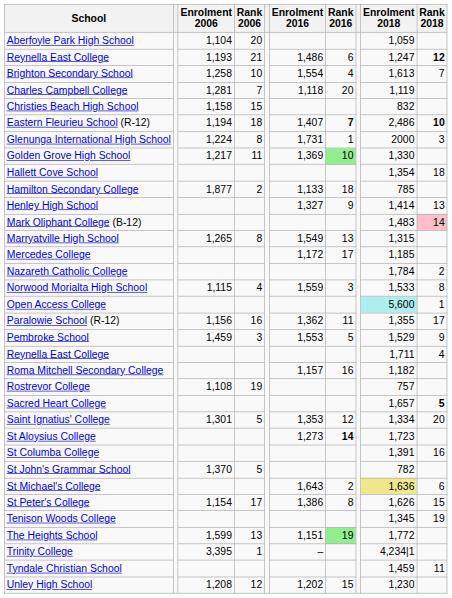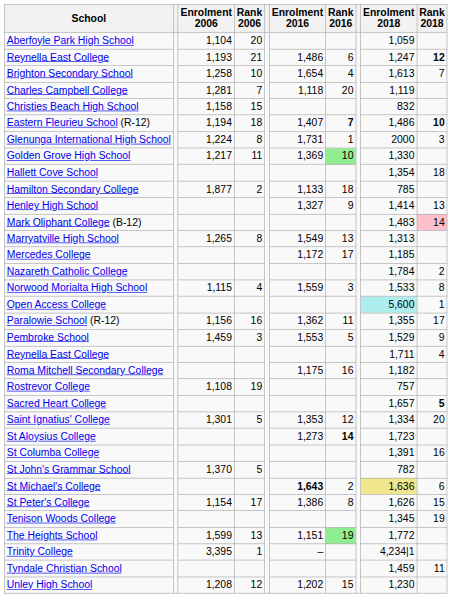(310, 73) 1,554 -> (310, 73) 1,654
(401, 123) 2,486 -> (401, 123) 1,486
(401, 238) 1,315 -> (401, 238) 1,313
(310, 370) 1,157 -> (310, 370) 1,175
(310, 486) normal -> (310, 486) bold
